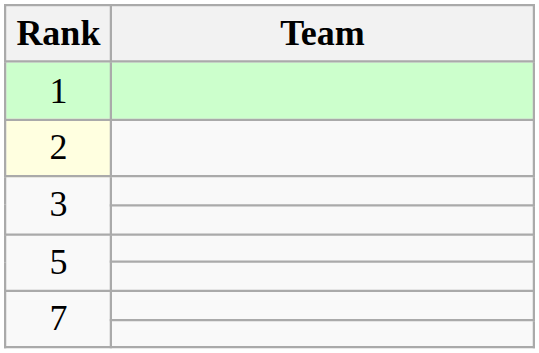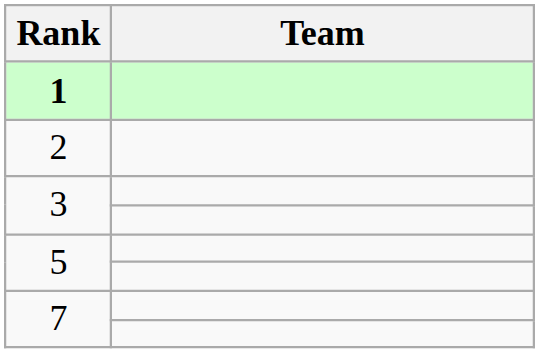(58, 90) normal -> (58, 90) bold
(58, 147) lightyellow background -> (58, 147) no background
